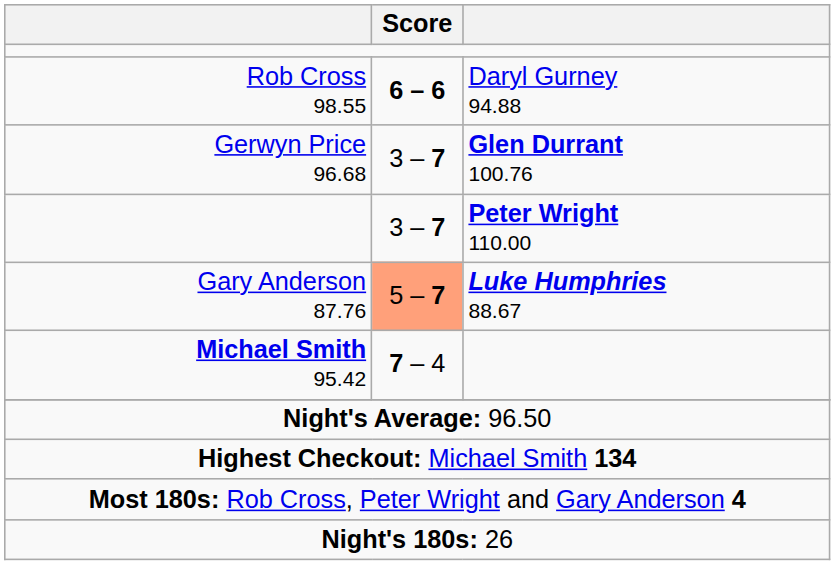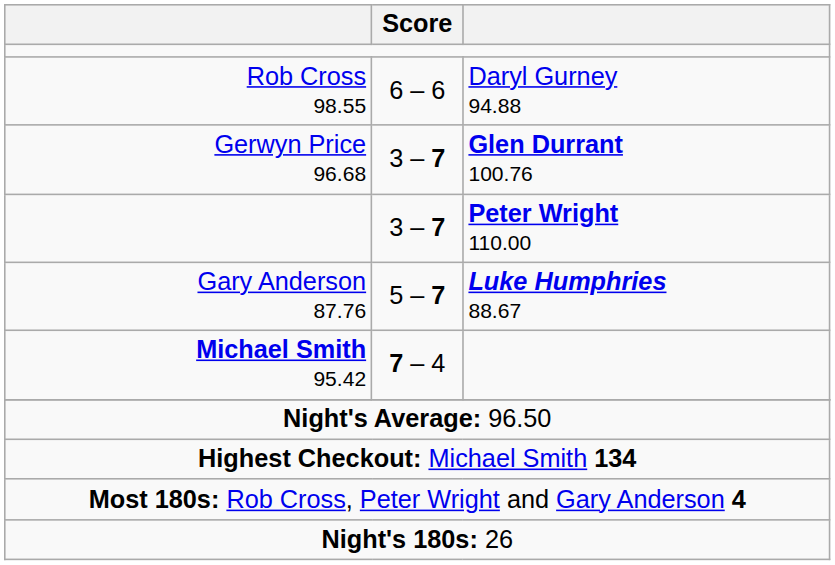(417, 90) bold -> (417, 90) normal
(417, 296) lightsalmon background -> (417, 296) no background
